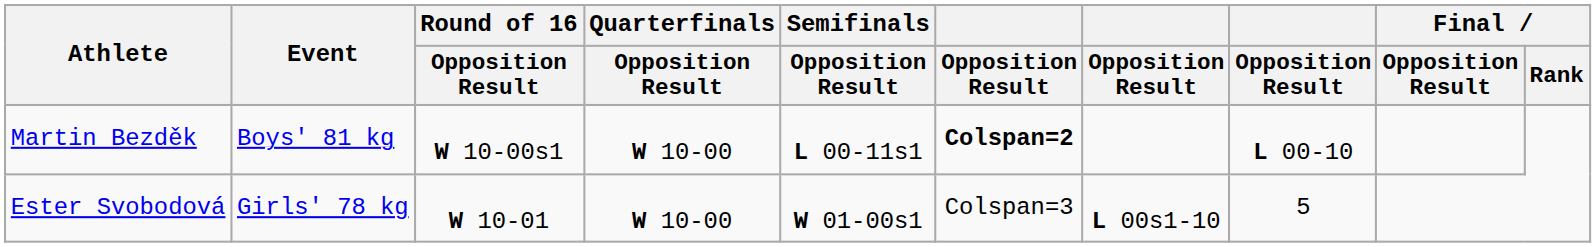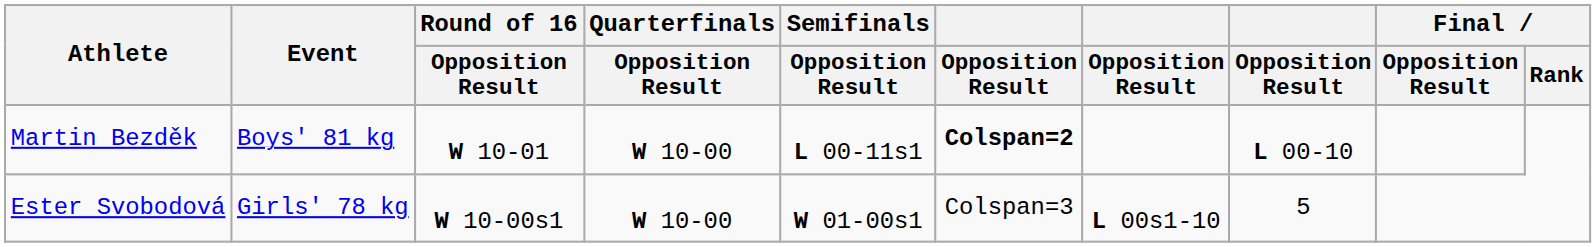(499, 153) W 10-00s1 -> (499, 153) W 10-01
(499, 222) W 10-01 -> (499, 222) W 10-00s1
